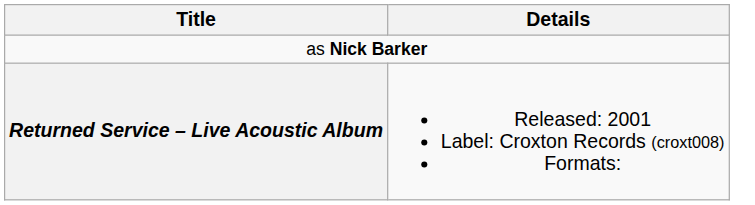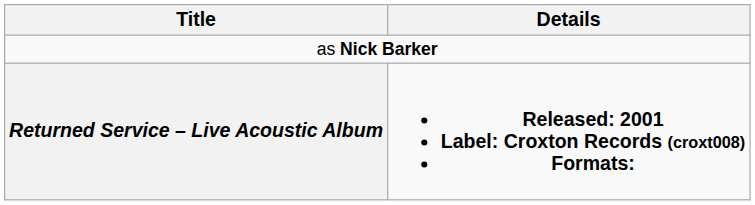(558, 142) normal -> (569, 142) bold
